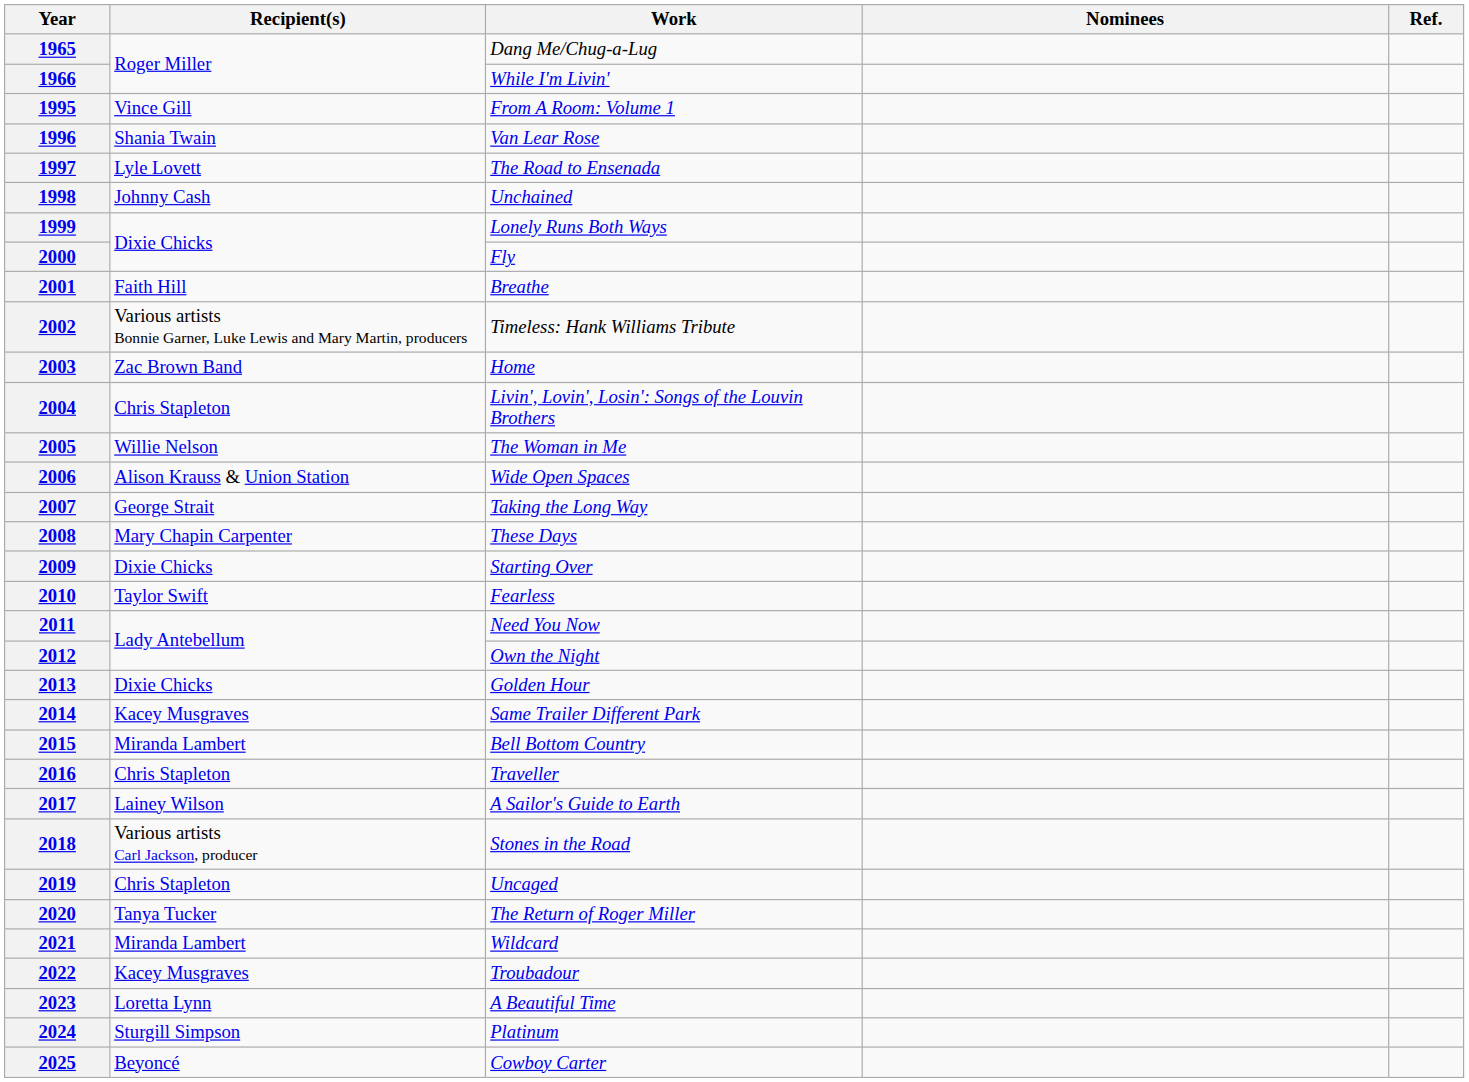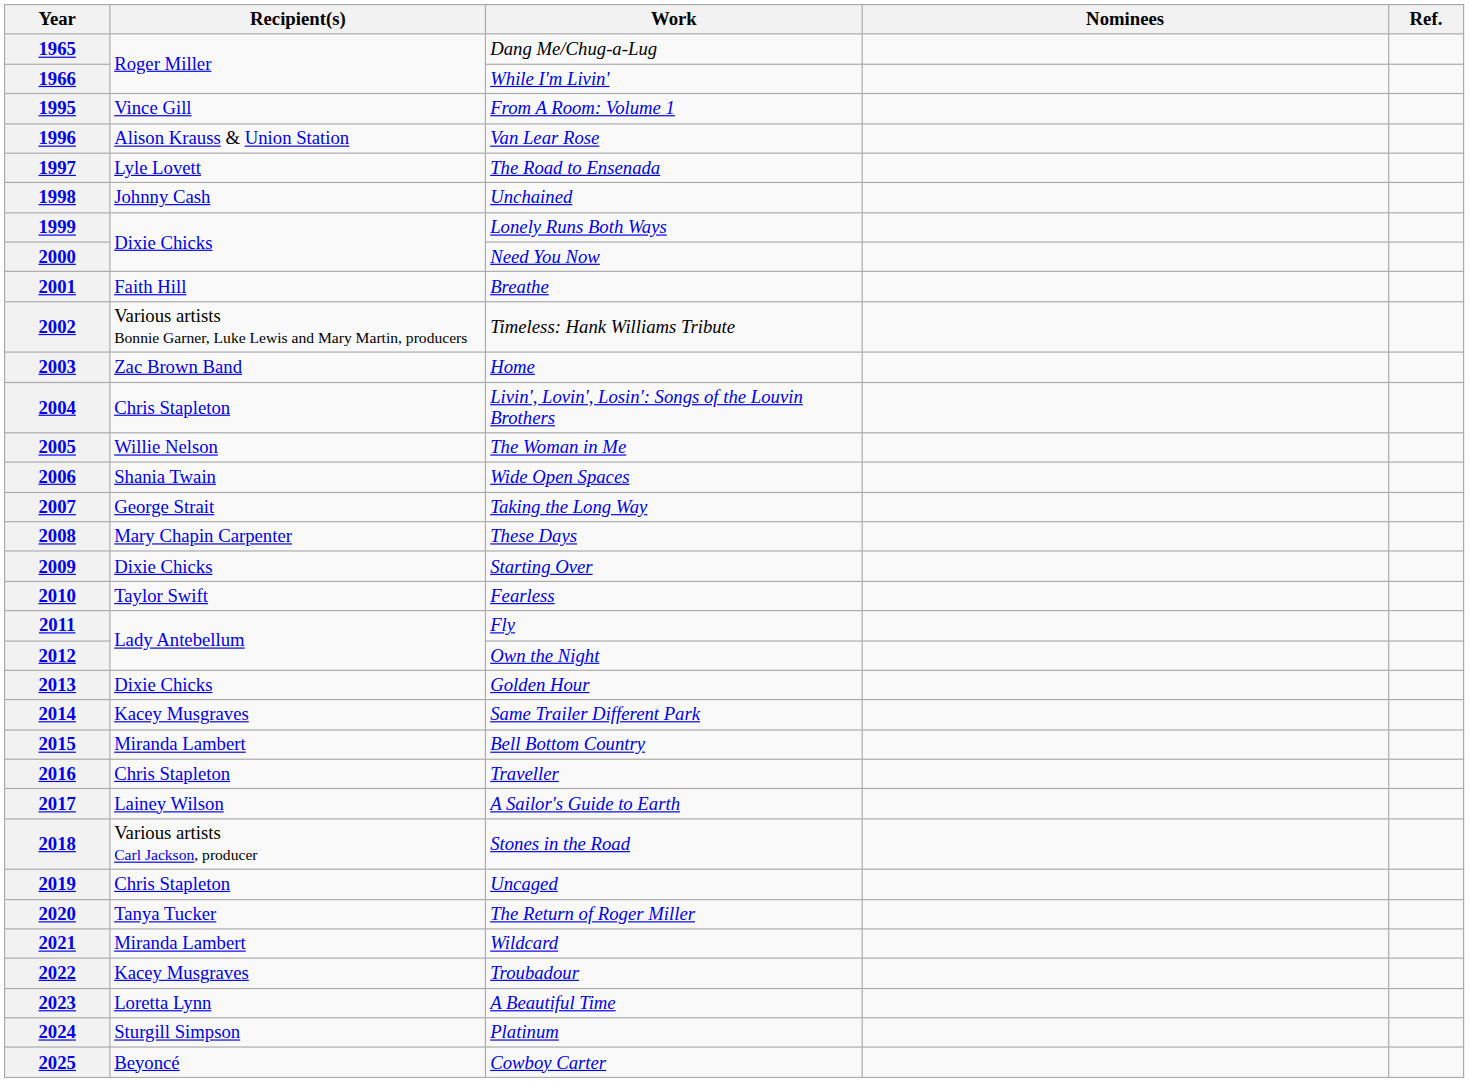(165, 138) Shania Twain -> (232, 138) Alison Krauss & Union Station
(503, 256) Fly -> (545, 256) Need You Now
(232, 477) Alison Krauss & Union Station -> (165, 477) Shania Twain
(545, 625) Need You Now -> (503, 625) Fly
